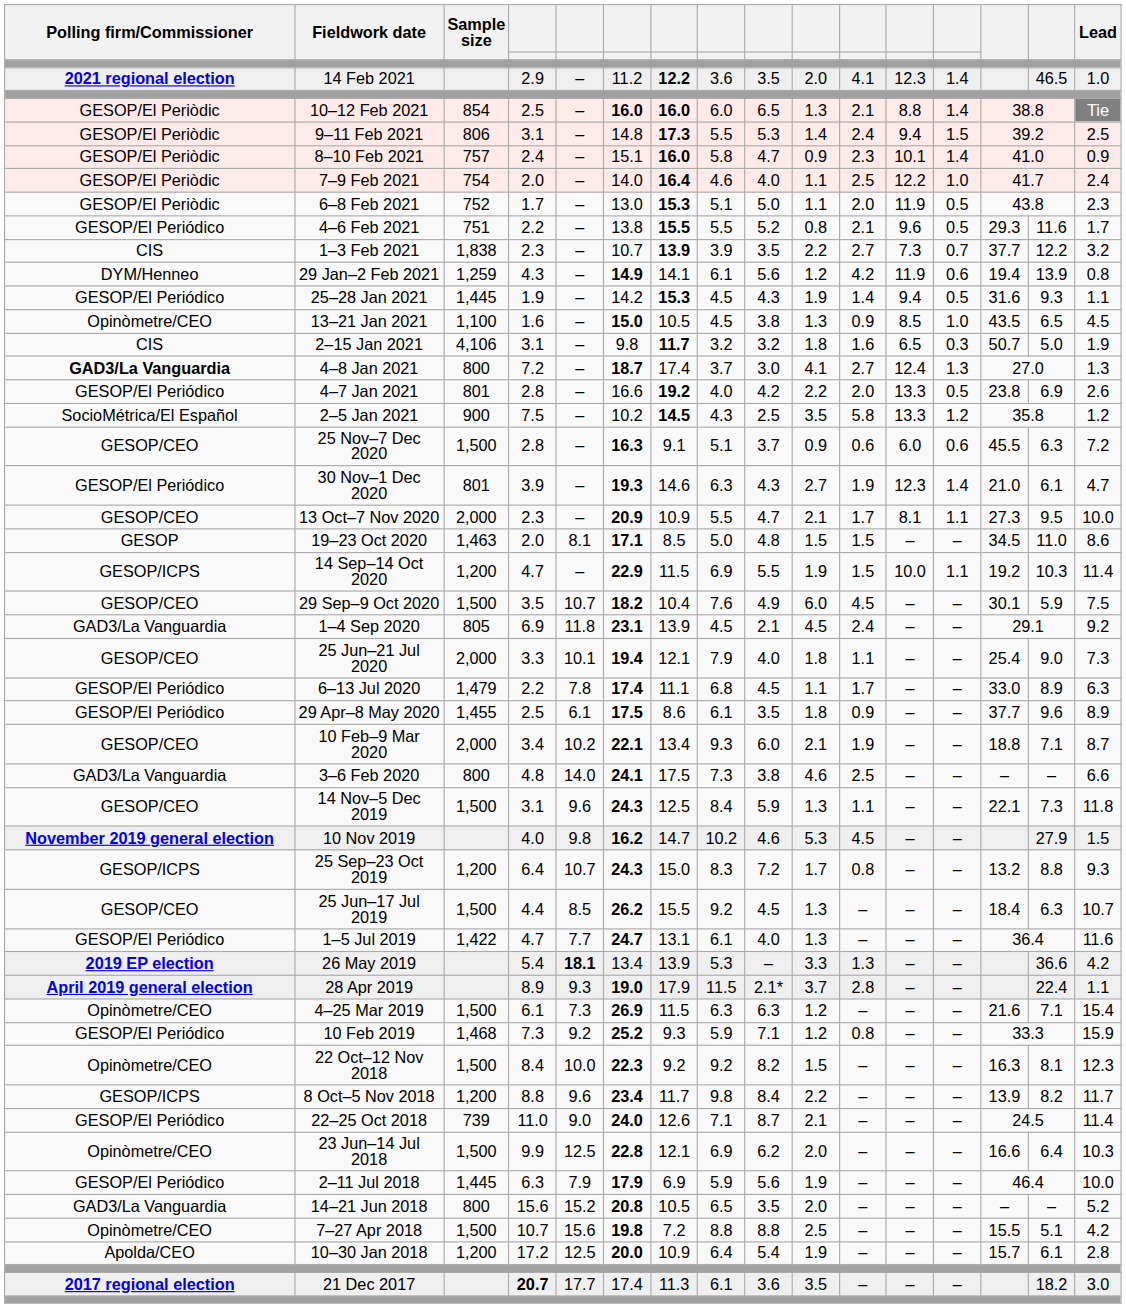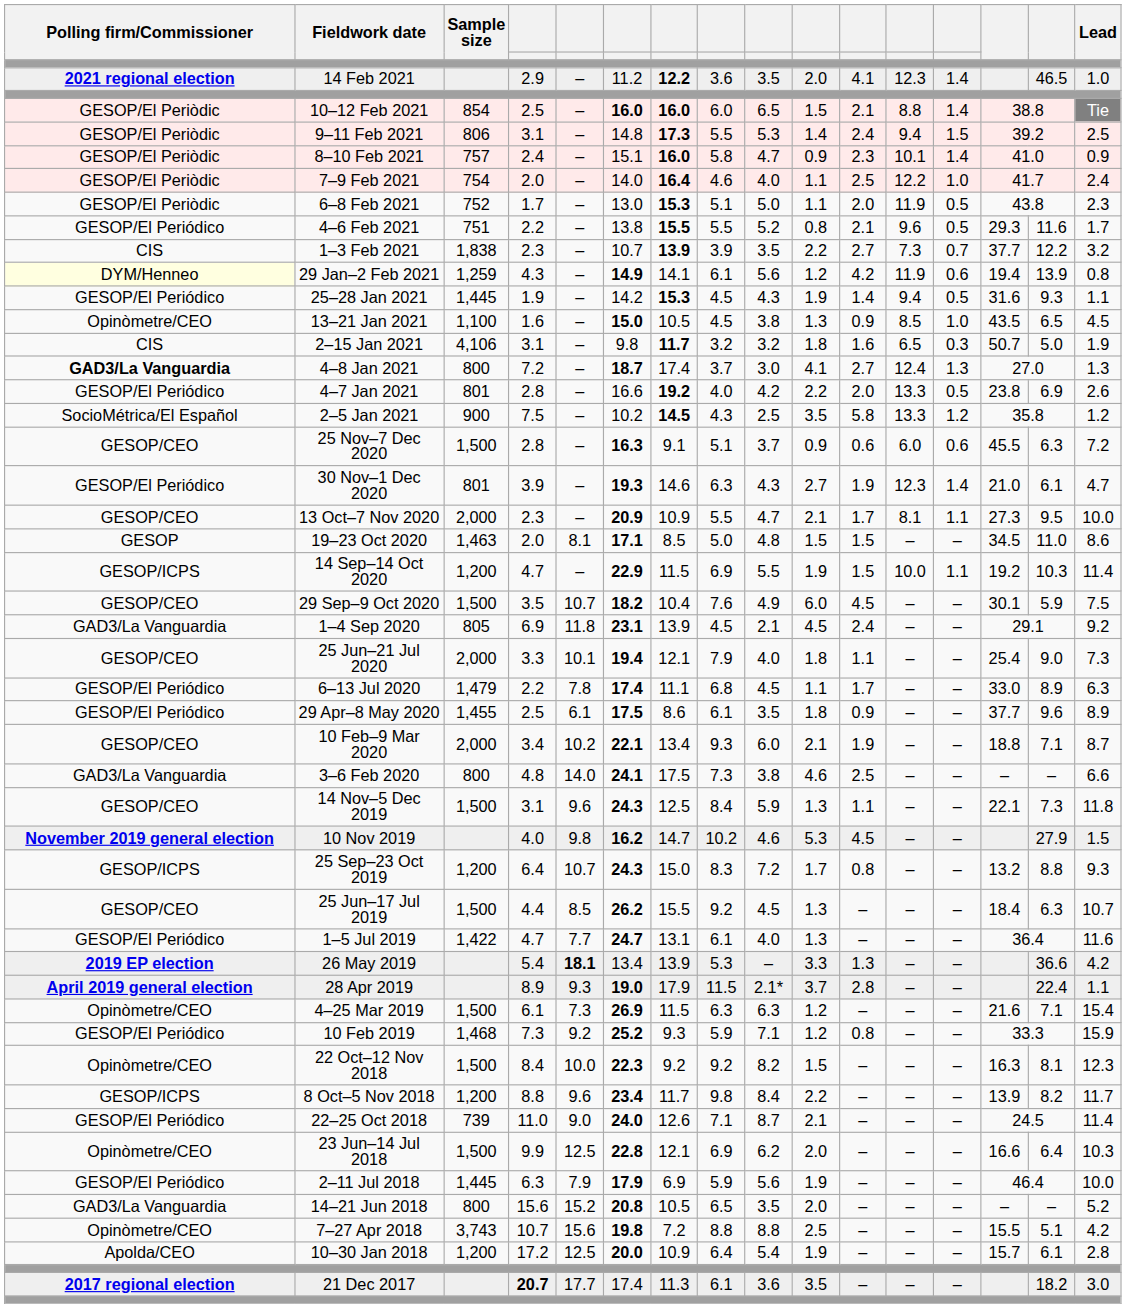(816, 110) 1.3 -> (816, 110) 1.5
(150, 275) no background -> (150, 275) lightyellow background
(476, 1230) 1,500 -> (476, 1230) 3,743
